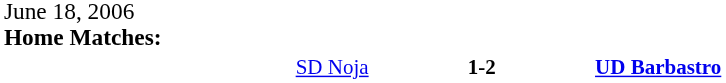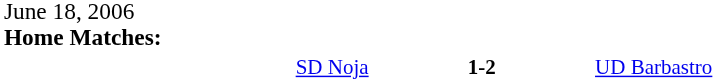(658, 67) bold -> (654, 67) normal
